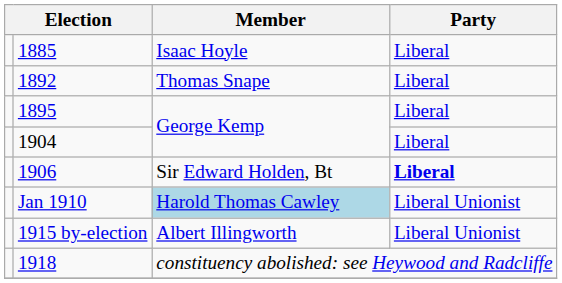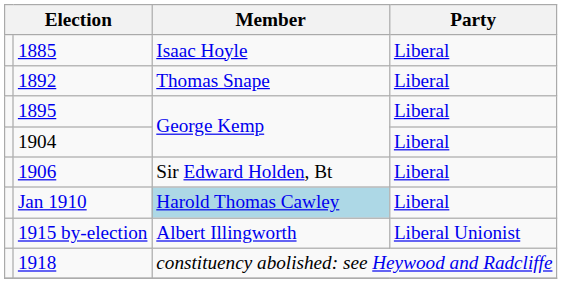(424, 171) bold -> (422, 171) normal
(457, 202) Liberal Unionist -> (422, 202) Liberal
